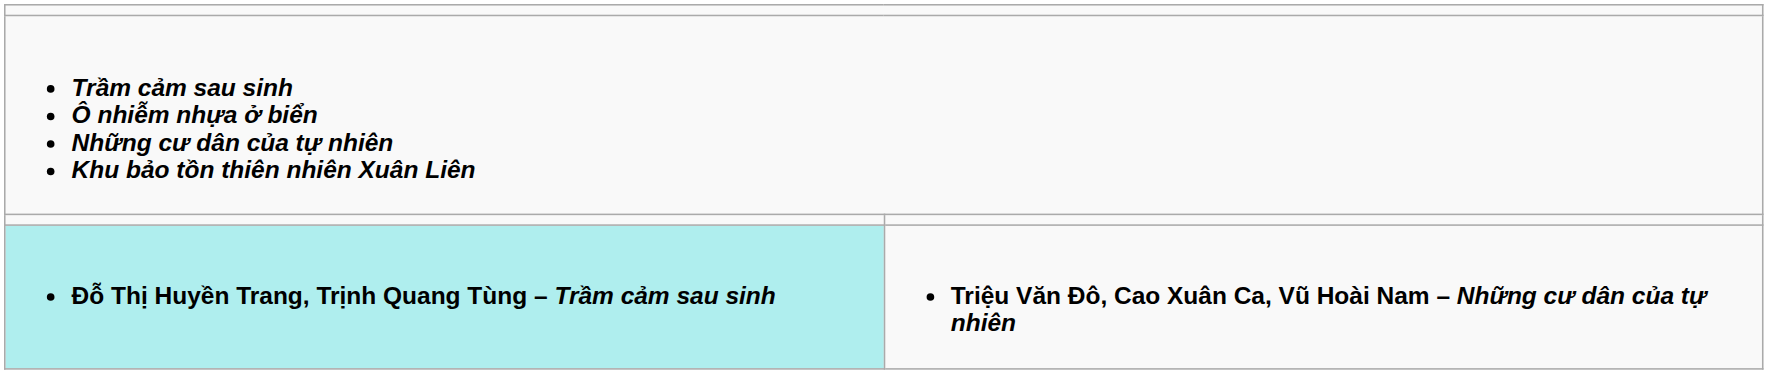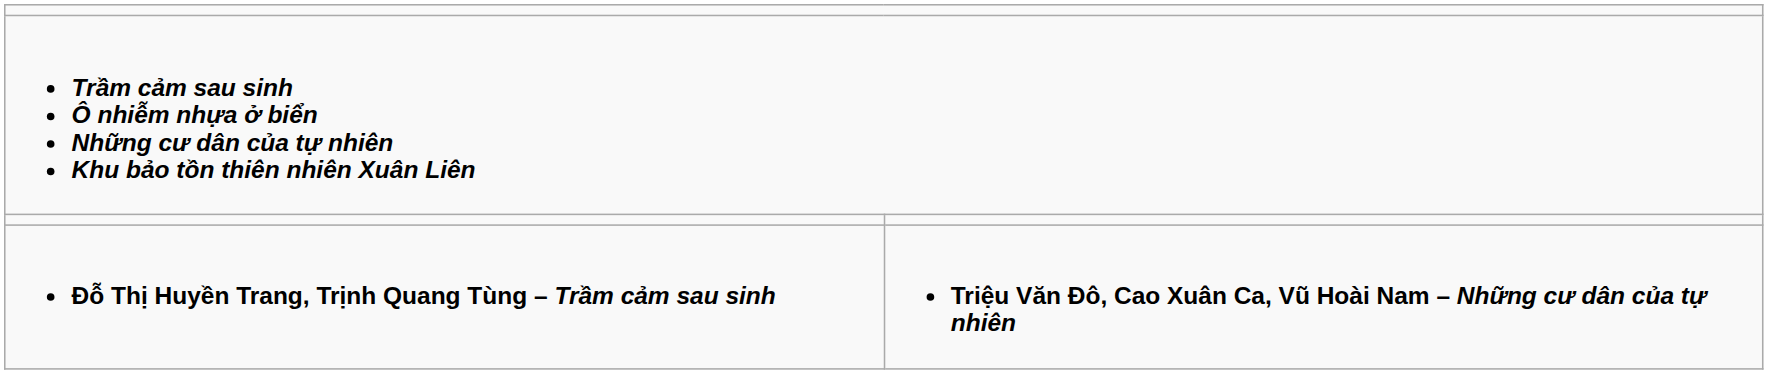(444, 297) paleturquoise background -> (444, 297) no background
